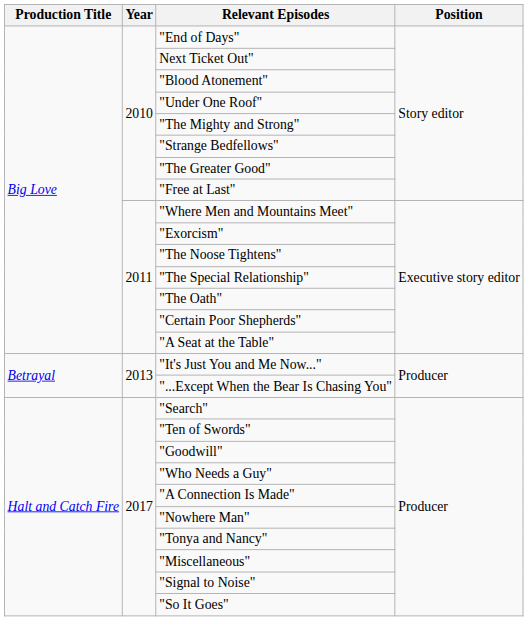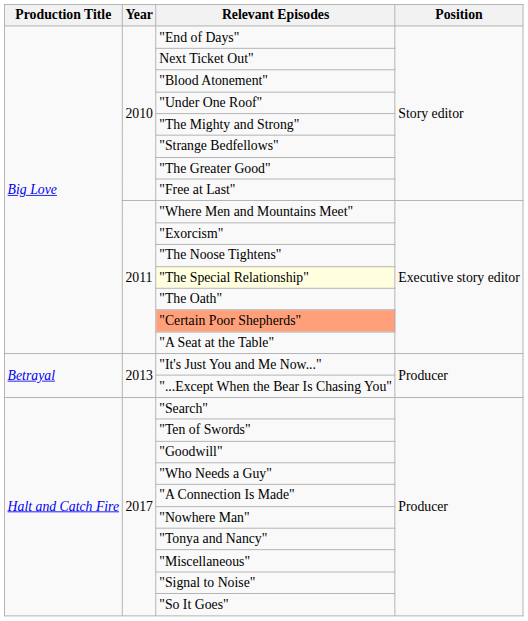(234, 277) no background -> (234, 277) lightyellow background
(230, 320) no background -> (230, 320) lightsalmon background
